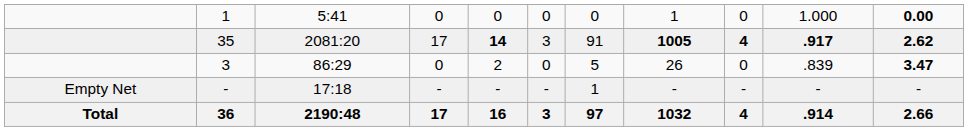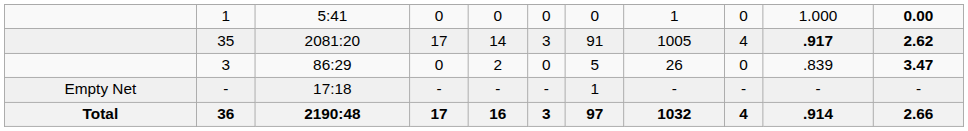(498, 41) bold -> (498, 41) normal
(674, 41) bold -> (674, 41) normal
(744, 41) bold -> (744, 41) normal
